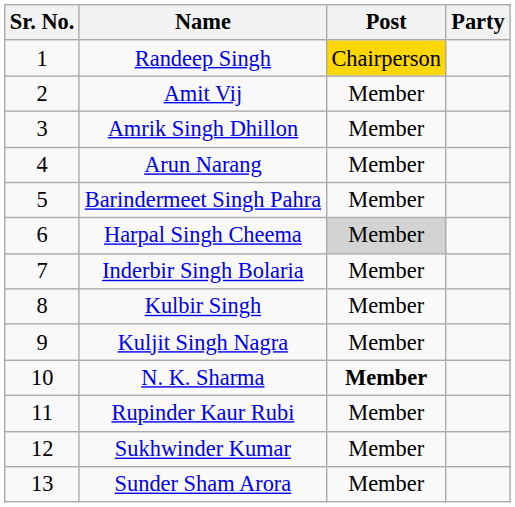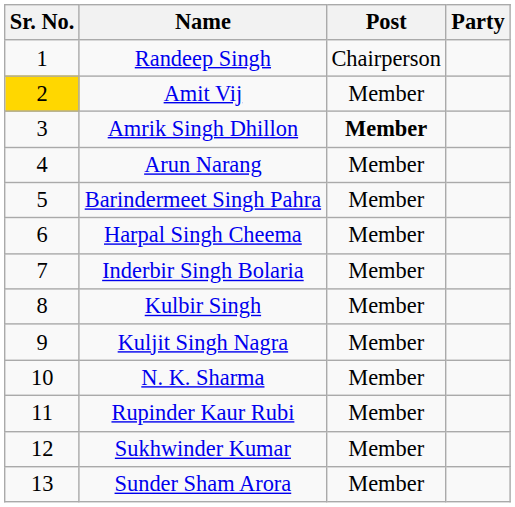(386, 57) gold background -> (386, 57) no background
(42, 93) no background -> (42, 93) gold background
(386, 128) normal -> (386, 128) bold
(386, 235) lightgrey background -> (386, 235) no background
(386, 377) bold -> (386, 377) normal
